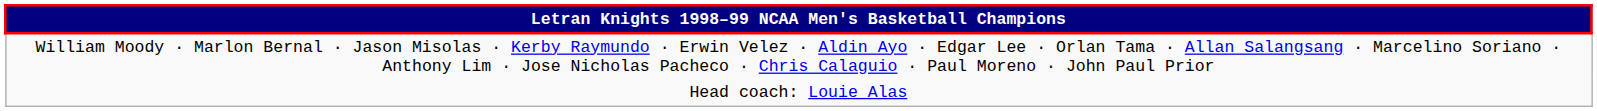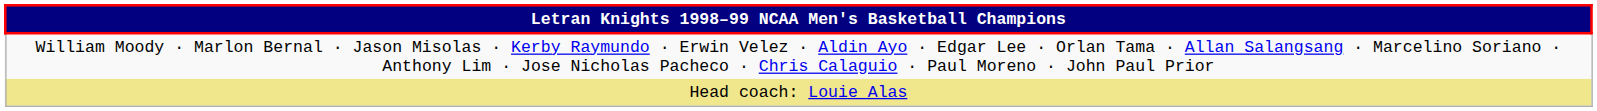(798, 92) no background -> (798, 92) khaki background
